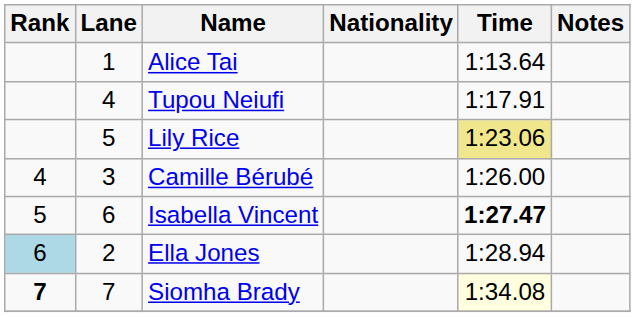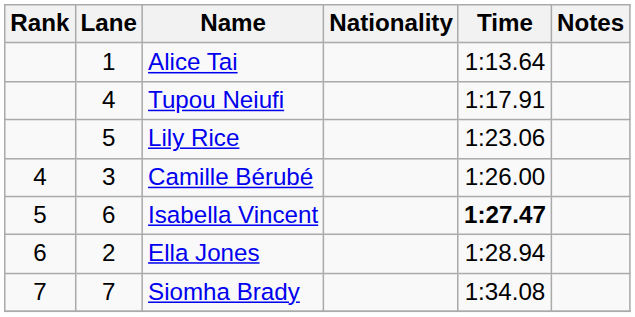(505, 138) khaki background -> (505, 138) no background
(40, 253) lightblue background -> (40, 253) no background
(40, 291) bold -> (40, 291) normal
(505, 291) lightyellow background -> (505, 291) no background
